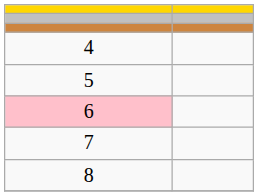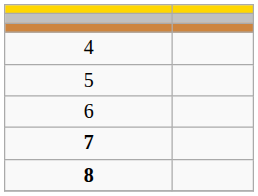(89, 111) pink background -> (89, 111) no background
(89, 143) normal -> (89, 143) bold
(89, 174) normal -> (89, 174) bold
